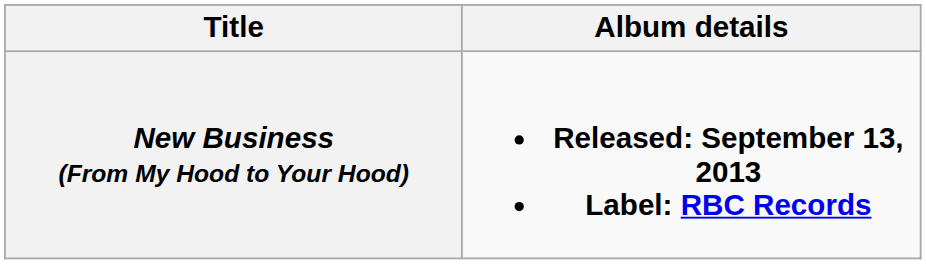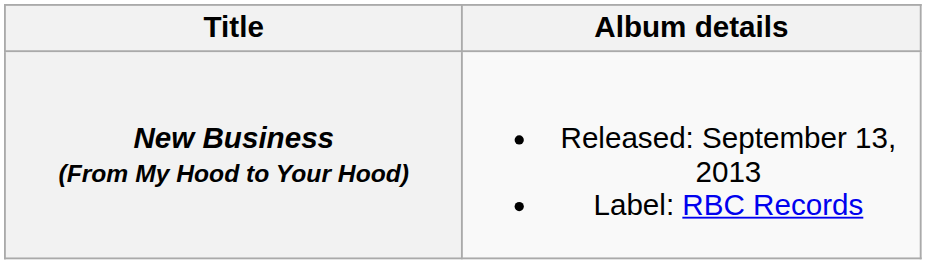(691, 172) bold -> (691, 172) normal
